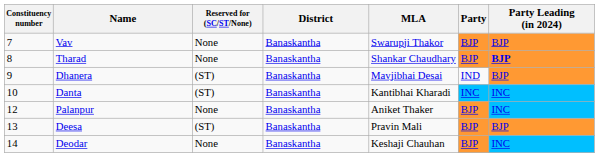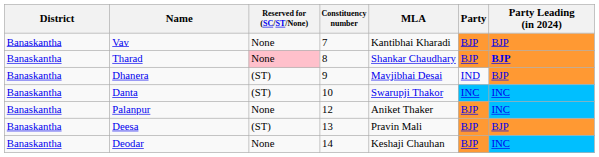columns swapped: (29, 19) <-> (316, 19)
(407, 42) Swarupji Thakor -> (411, 42) Kantibhai Kharadi
(206, 59) no background -> (263, 59) pink background
(411, 93) Kantibhai Kharadi -> (407, 93) Swarupji Thakor
